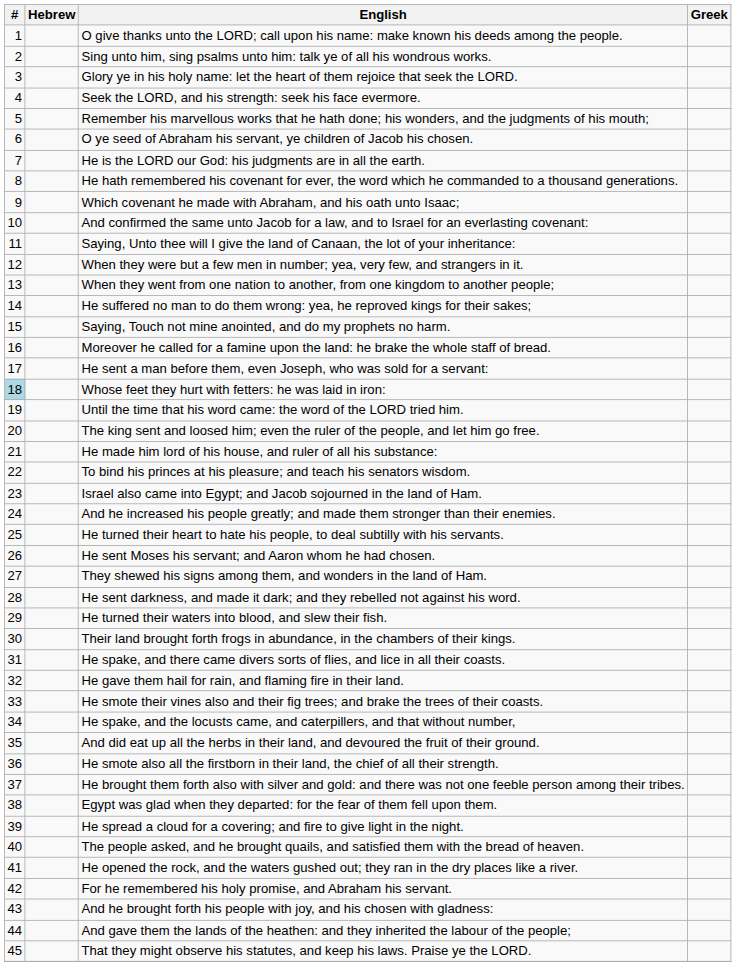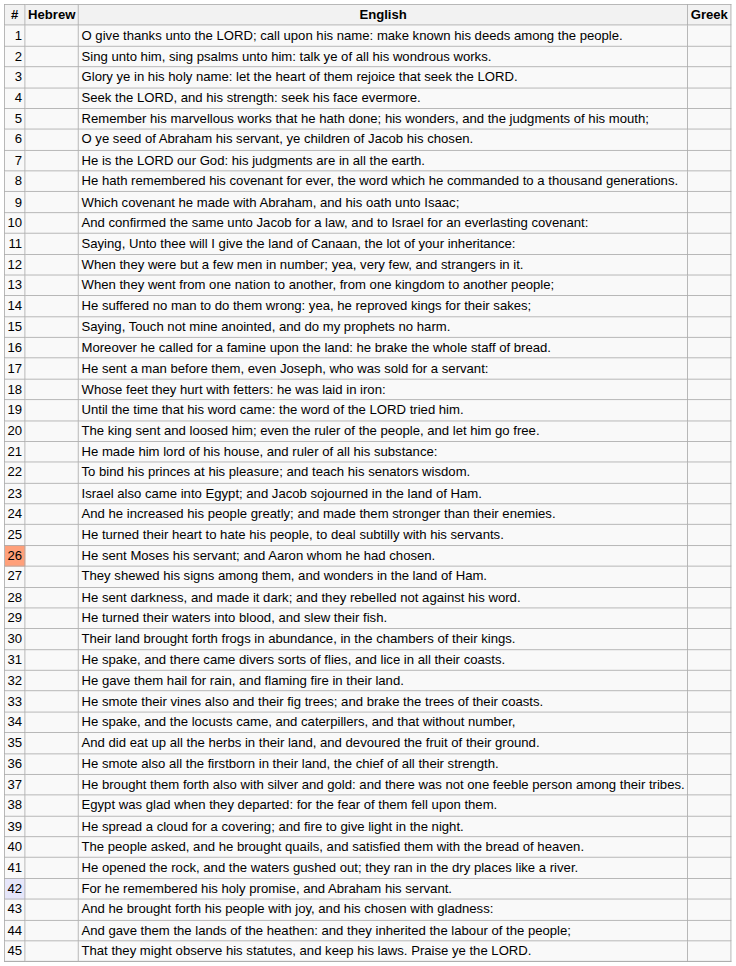(15, 389) lightblue background -> (15, 389) no background
(15, 555) no background -> (15, 555) lightsalmon background
(15, 888) no background -> (15, 888) lavender background
